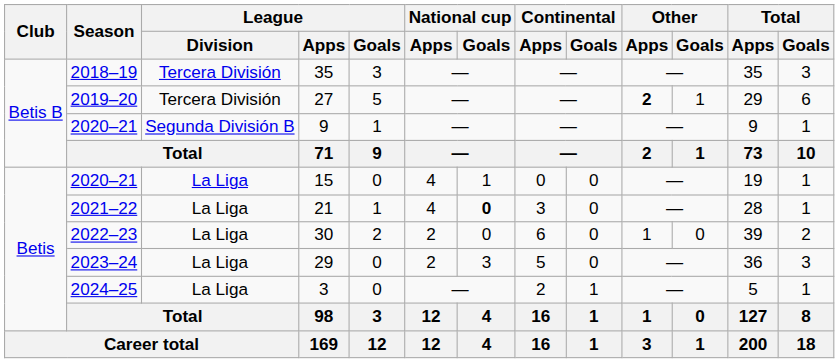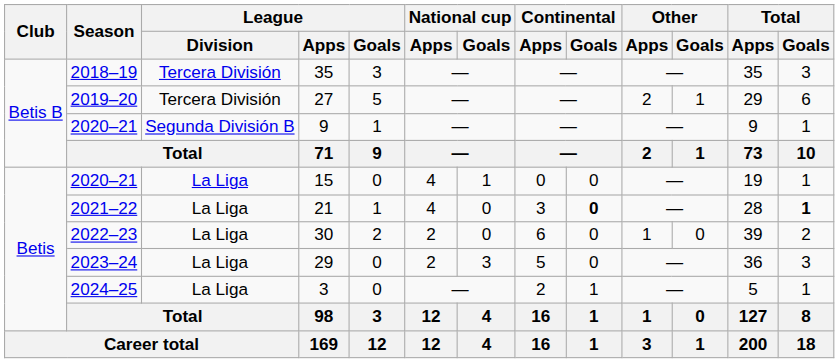(647, 99) bold -> (647, 99) normal
(486, 208) bold -> (486, 208) normal
(594, 208) normal -> (594, 208) bold
(806, 208) normal -> (806, 208) bold
